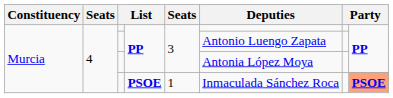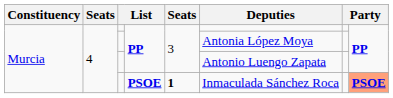(264, 41) Antonio Luengo Zapata -> (258, 41) Antonia López Moya
(258, 61) Antonia López Moya -> (264, 61) Antonio Luengo Zapata
(171, 82) normal -> (171, 82) bold
